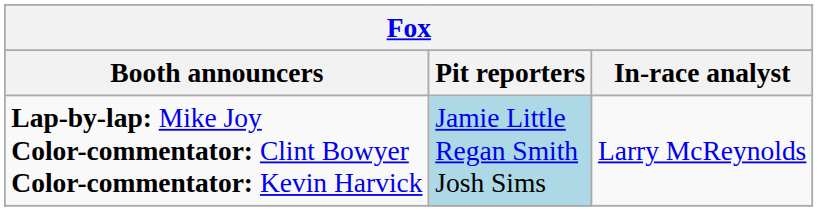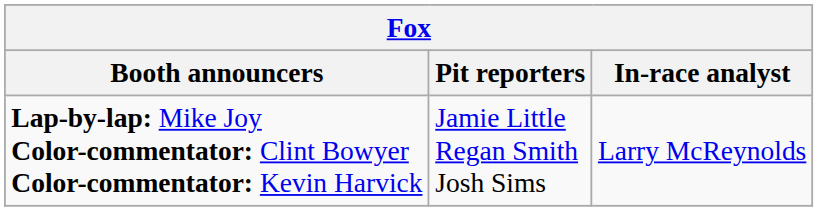(507, 150) lightblue background -> (507, 150) no background
